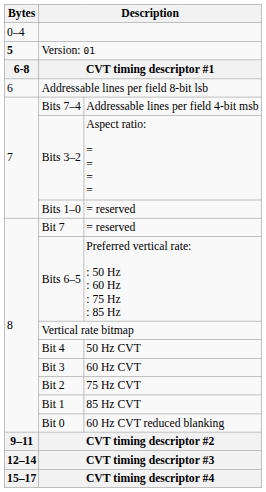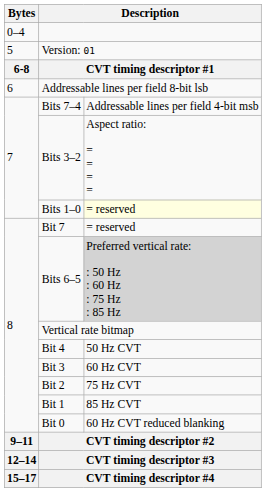(10, 50) bold -> (10, 50) normal
(111, 209) no background -> (111, 209) lightyellow background
(139, 279) no background -> (139, 279) lightgrey background
